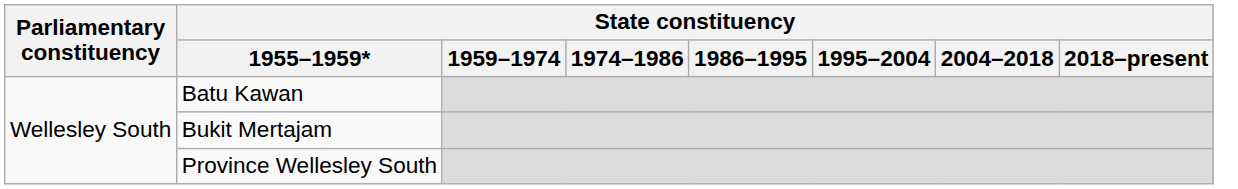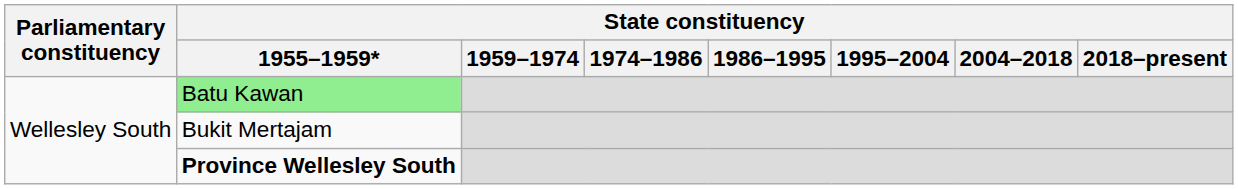(242, 93) no background -> (242, 93) lightgreen background
(309, 165) normal -> (319, 165) bold
